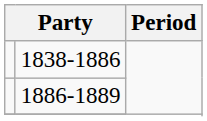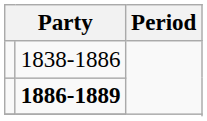(71, 95) normal -> (71, 95) bold
